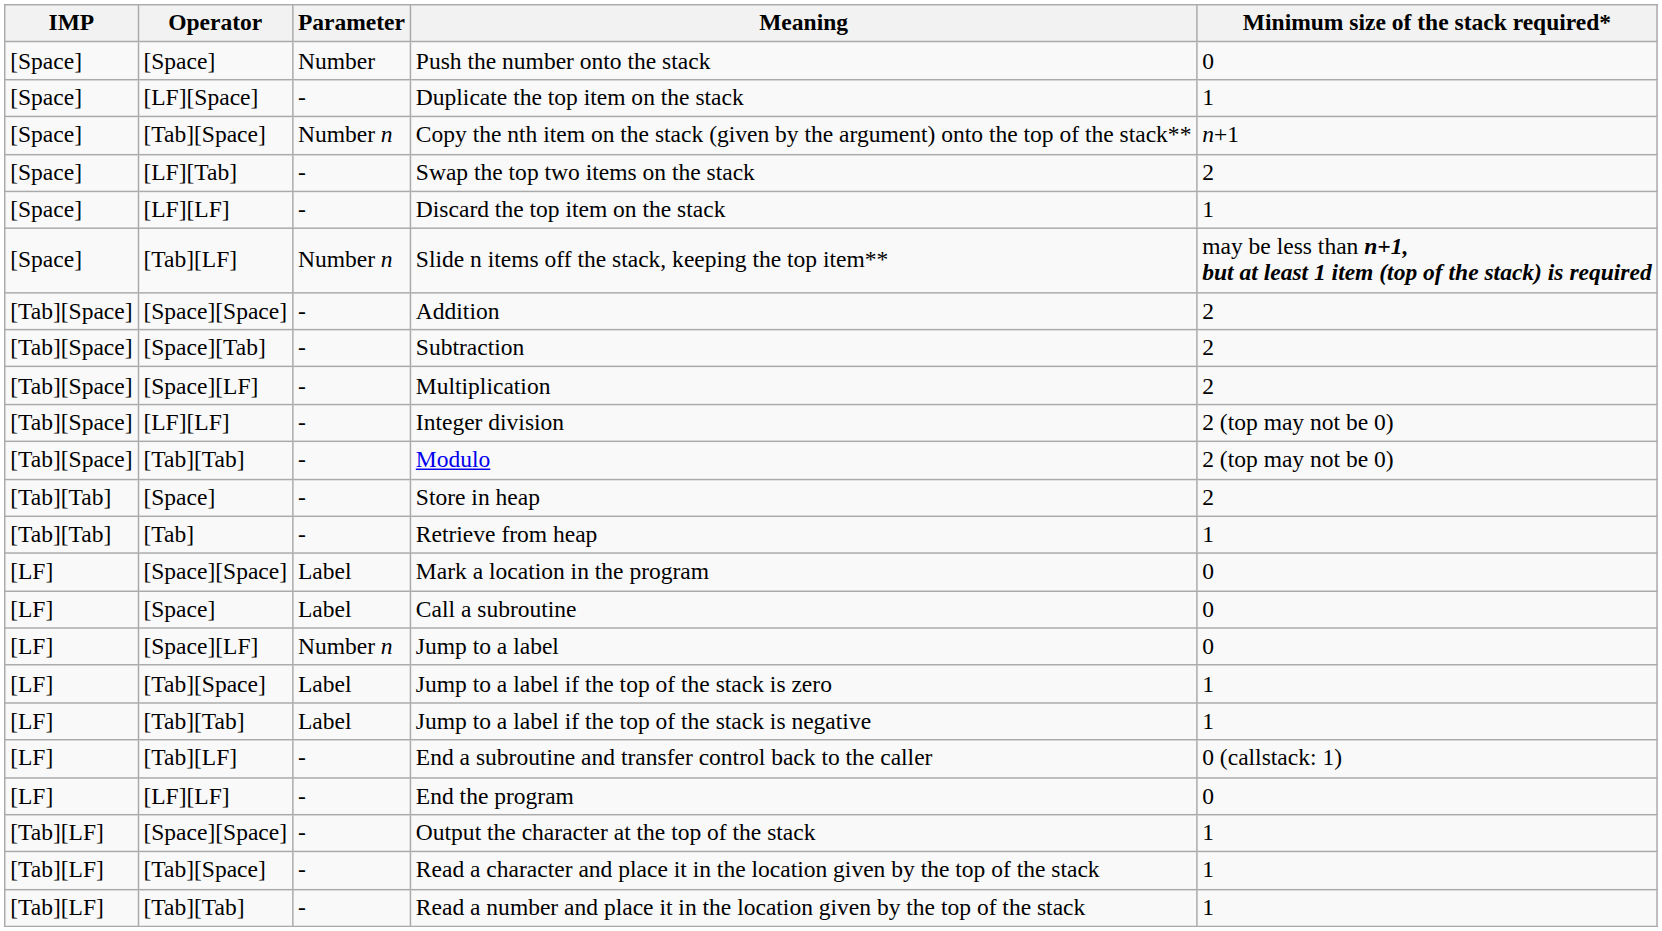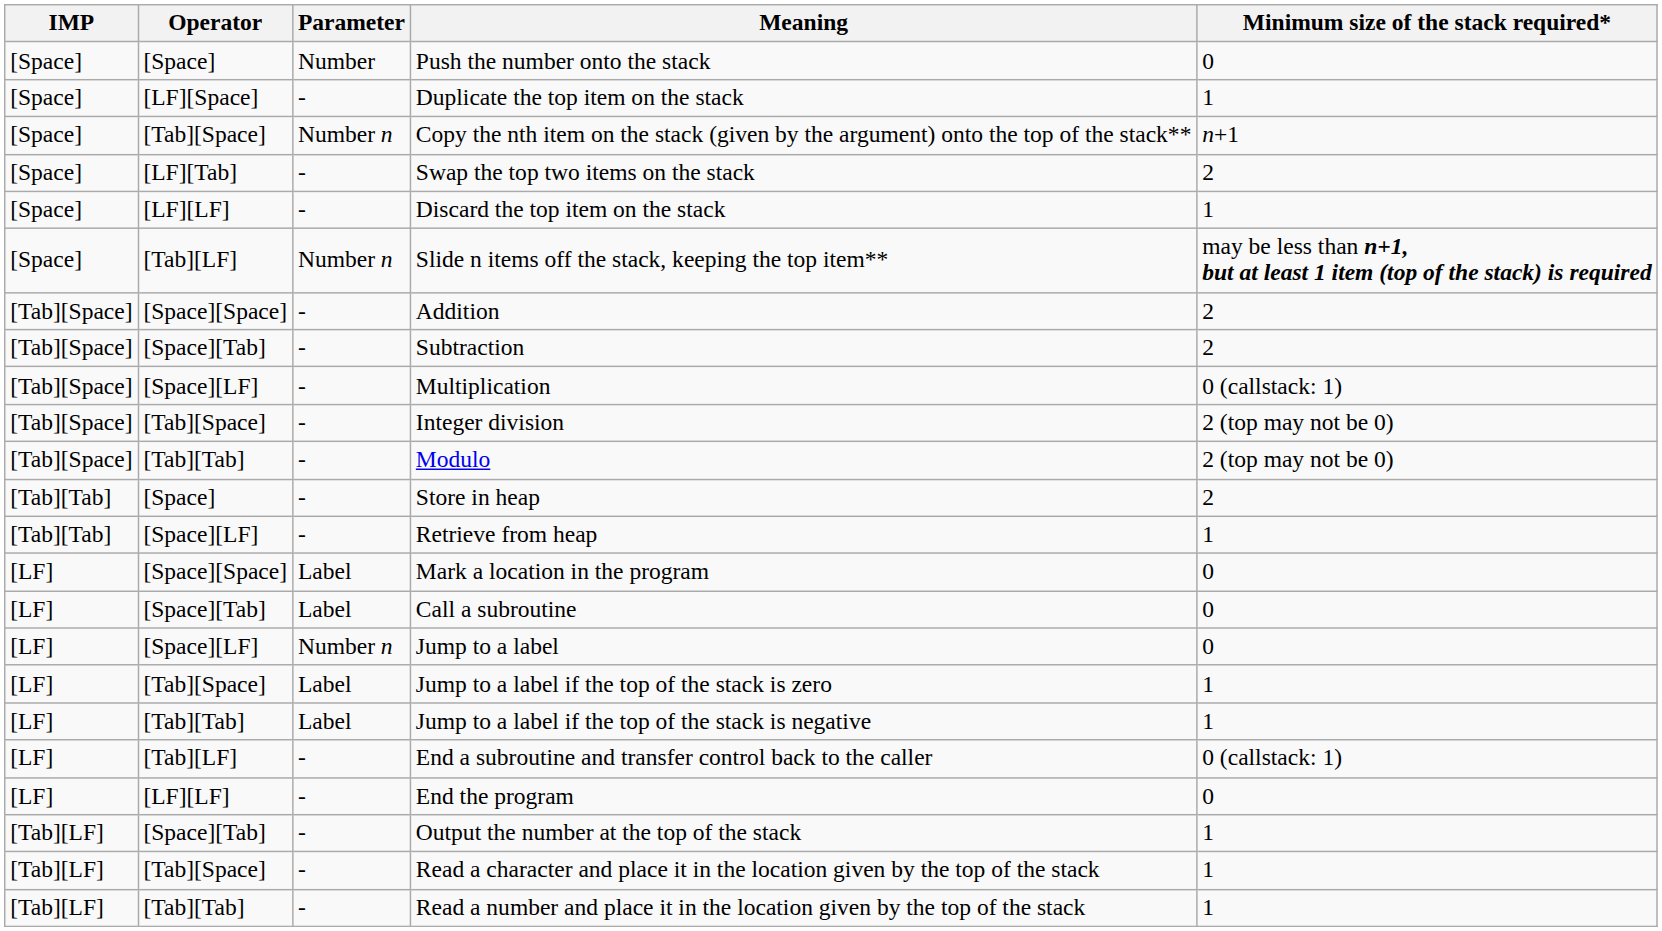(1208, 385) 2 -> (1272, 385) 0 (callstack: 1)
(187, 422) [LF][LF] -> (205, 422) [Tab][Space]
(169, 534) [Tab] -> (201, 534) [Space][LF]
(179, 609) [Space] -> (205, 609) [Space][Tab]
- row: (616, 832)
+ row: (609, 832)
